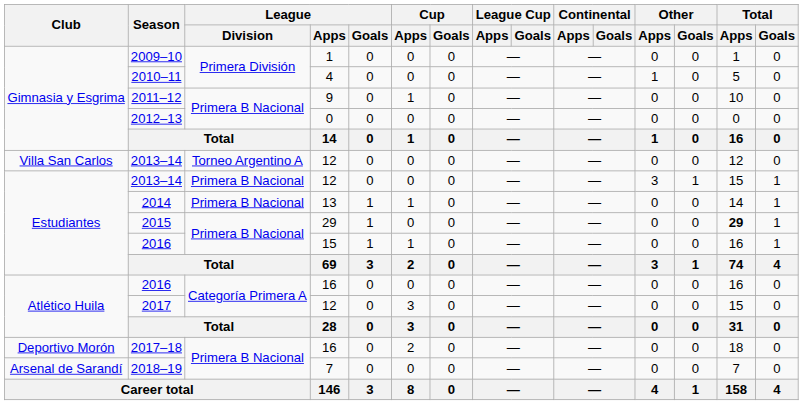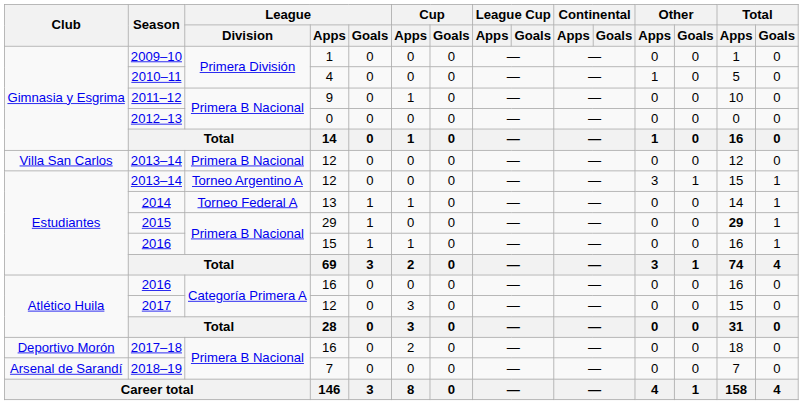(247, 160) Torneo Argentino A -> (247, 160) Primera B Nacional
(247, 181) Primera B Nacional -> (247, 181) Torneo Argentino A
(247, 202) Primera B Nacional -> (247, 202) Torneo Federal A
